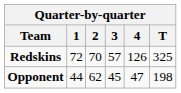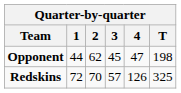rows swapped: (36, 56) <-> (36, 77)
